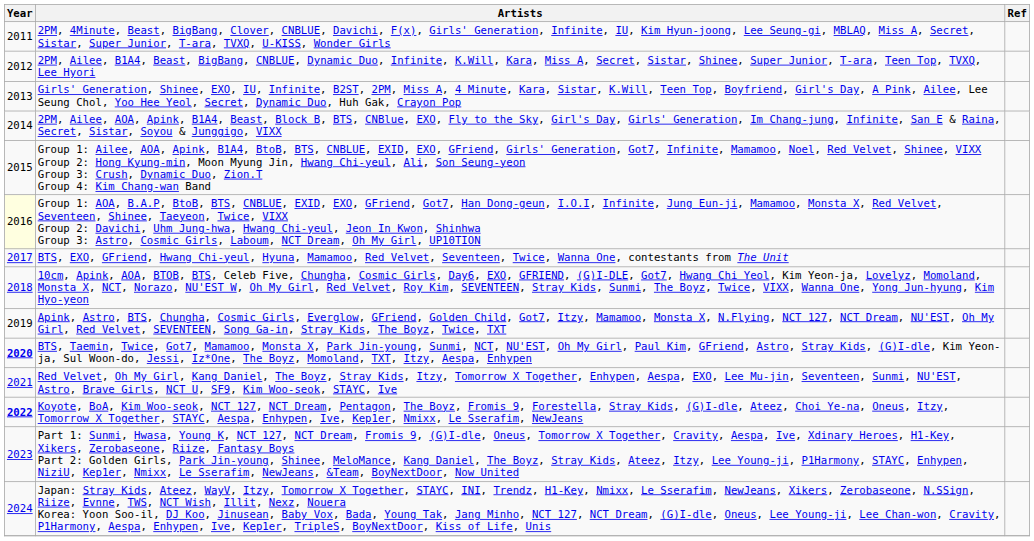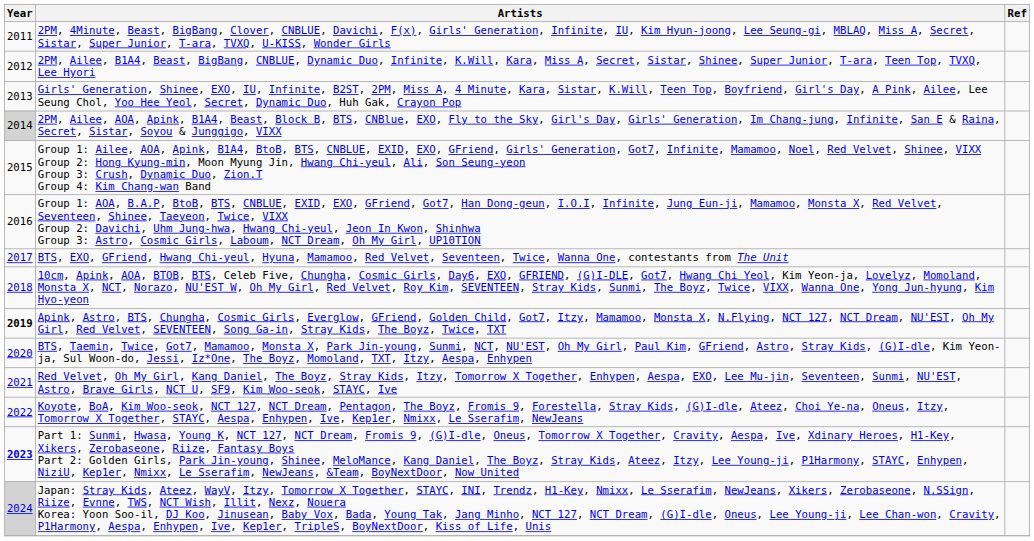(20, 126) no background -> (20, 126) lightgrey background
(20, 222) lightyellow background -> (20, 222) no background
(20, 323) normal -> (20, 323) bold
(20, 353) bold -> (20, 353) normal
(20, 412) bold -> (20, 412) normal
(20, 454) normal -> (20, 454) bold
(20, 508) no background -> (20, 508) lightgrey background
